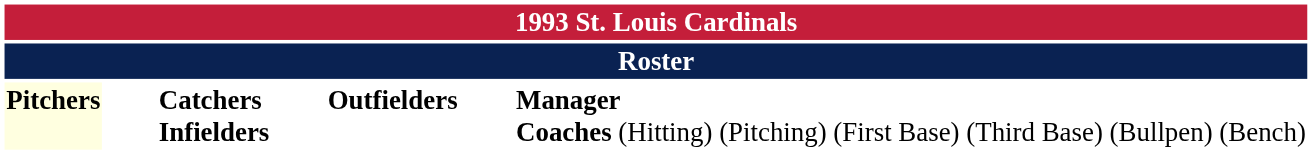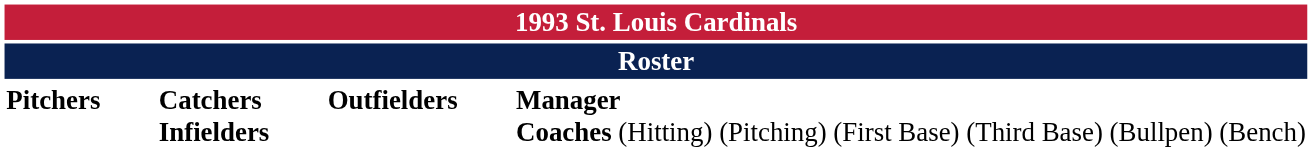(53, 99) lightyellow background -> (53, 99) no background
